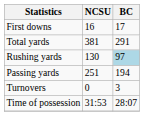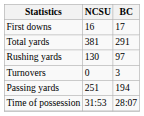(120, 57) lightblue background -> (120, 57) no background
rows swapped: (33, 73) <-> (26, 88)
